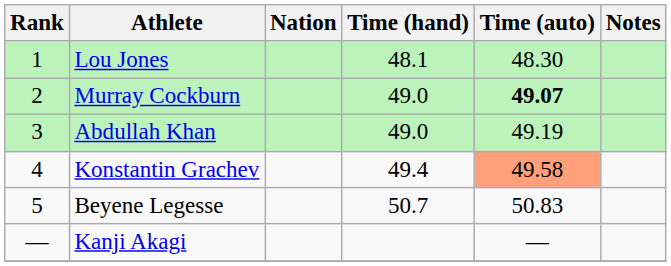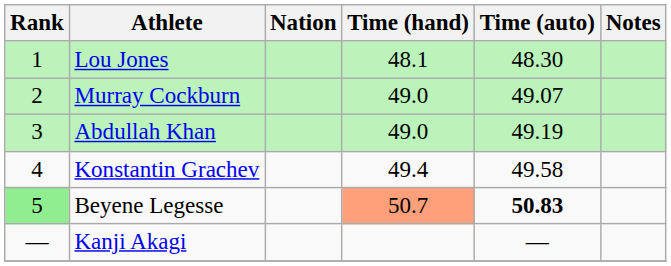(537, 95) bold -> (537, 95) normal
(537, 168) lightsalmon background -> (537, 168) no background
(37, 205) no background -> (37, 205) lightgreen background
(408, 205) no background -> (408, 205) lightsalmon background
(537, 205) normal -> (537, 205) bold
